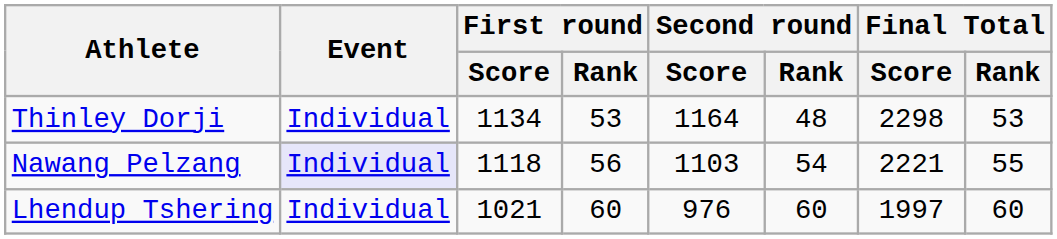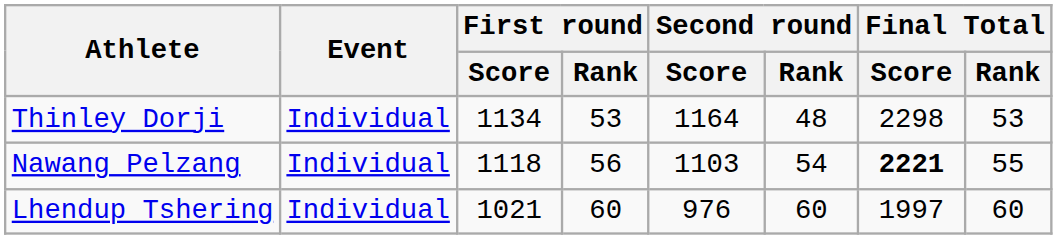(368, 165) lavender background -> (368, 165) no background
(911, 165) normal -> (911, 165) bold
